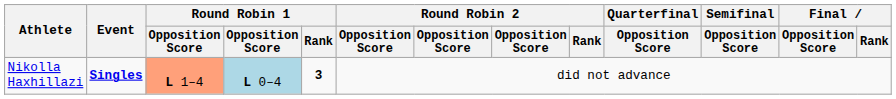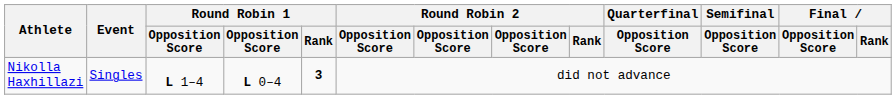(116, 75) bold -> (116, 75) normal
(184, 83) lightsalmon background -> (184, 83) no background
(262, 83) lightblue background -> (262, 83) no background
